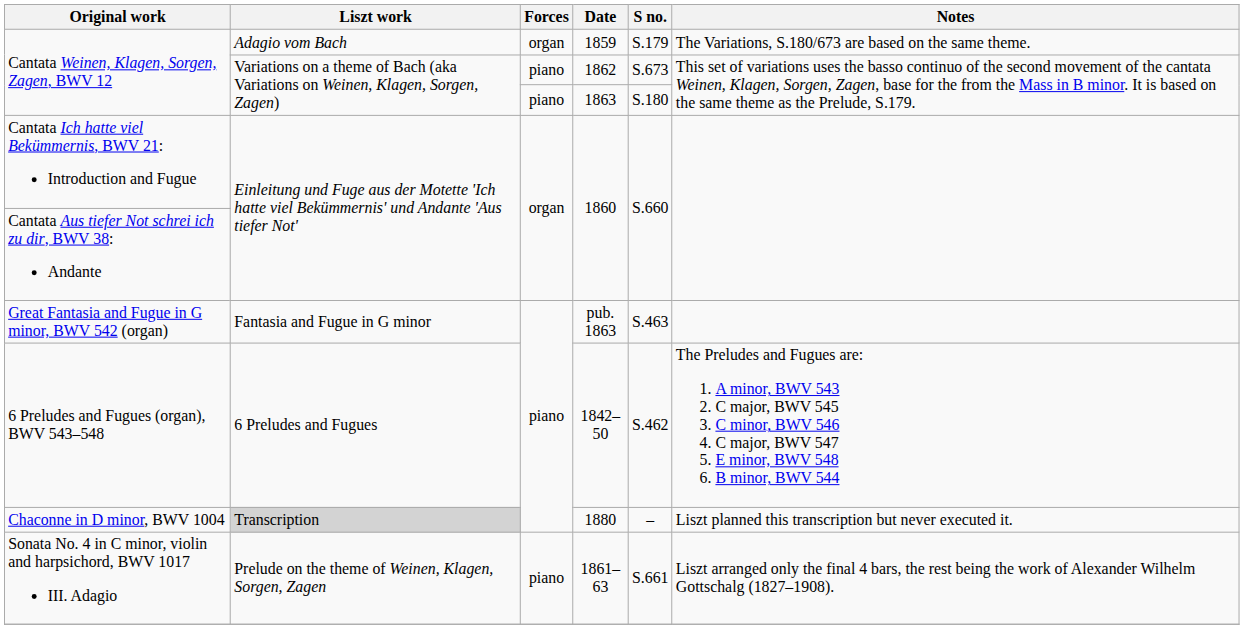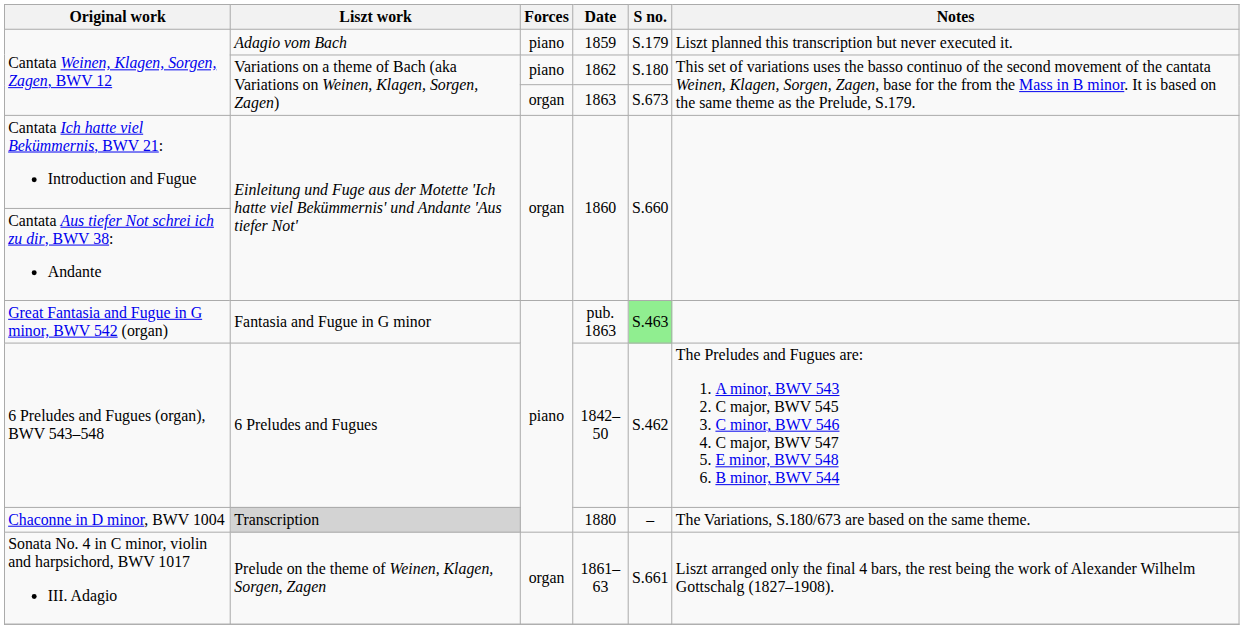(547, 42) organ -> (547, 42) piano
(853, 42) The Variations, S.180/673 are based on the same theme. -> (844, 42) Liszt planned this transcription but never executed it.
(650, 69) S.673 -> (650, 69) S.180
(547, 100) piano -> (547, 100) organ
(650, 100) S.180 -> (650, 100) S.673
(650, 321) no background -> (650, 321) lightgreen background
(844, 519) Liszt planned this transcription but never executed it. -> (853, 519) The Variations, S.180/673 are based on the same theme.
(547, 578) piano -> (547, 578) organ
